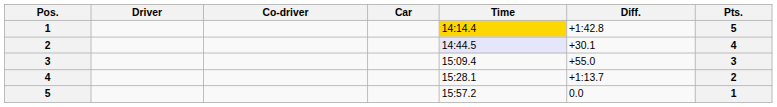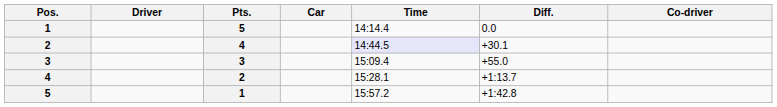columns swapped: (285, 12) <-> (734, 12)
(459, 28) gold background -> (372, 28) no background
(586, 28) +1:42.8 -> (489, 28) 0.0
(576, 94) 0.0 -> (499, 94) +1:42.8
